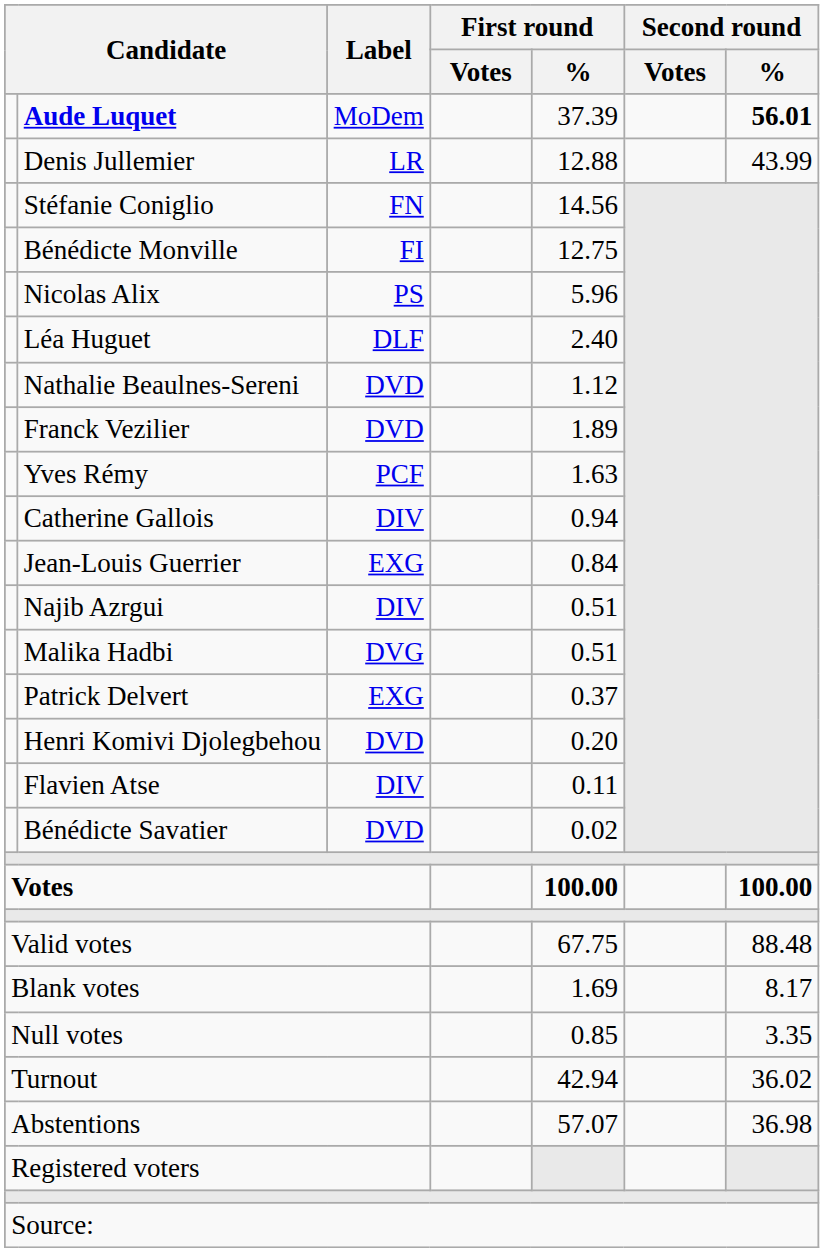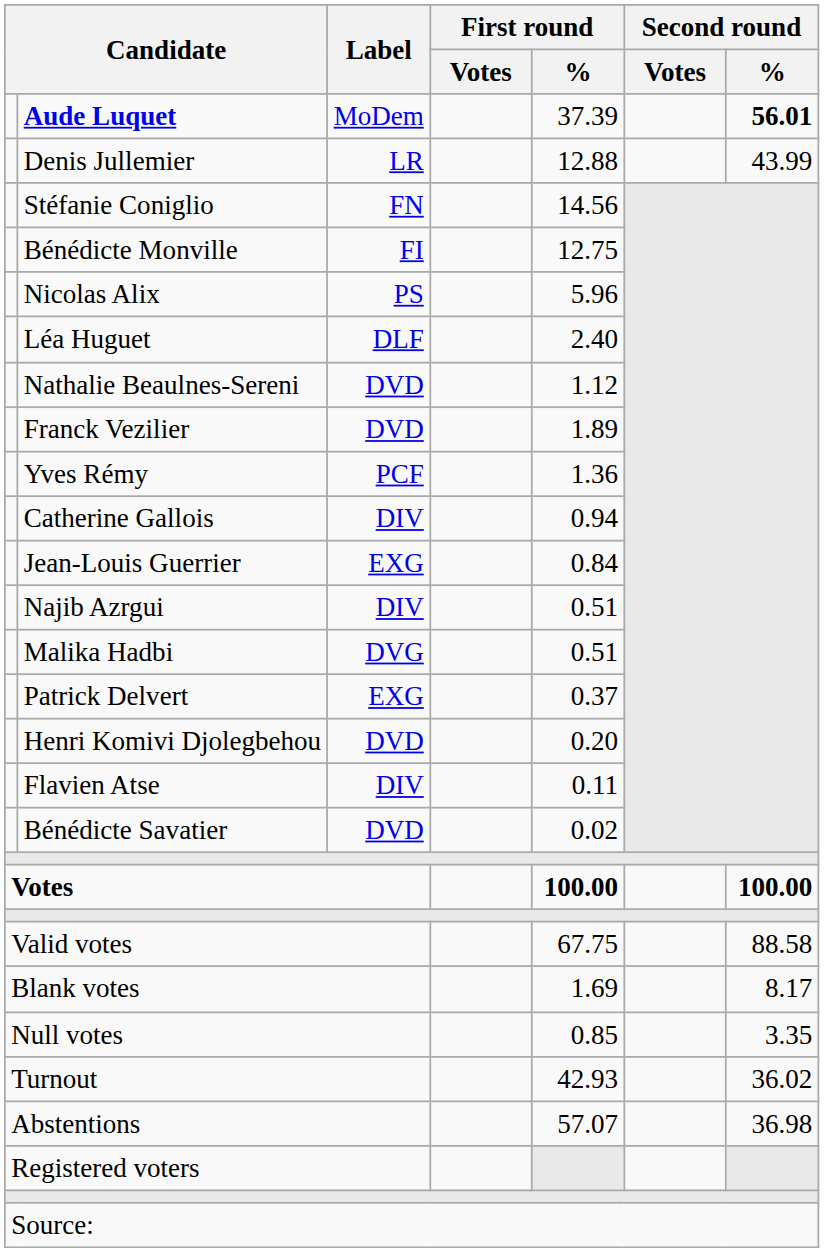(594, 473) 1.63 -> (594, 473) 1.36
(782, 944) 88.48 -> (782, 944) 88.58
(588, 1078) 42.94 -> (588, 1078) 42.93
